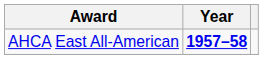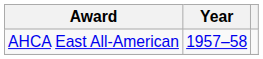(217, 41) bold -> (217, 41) normal
